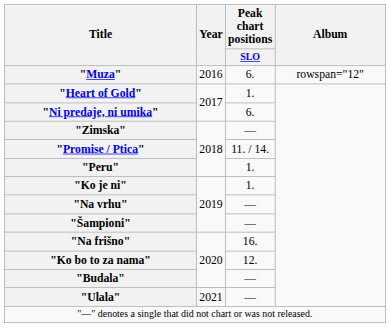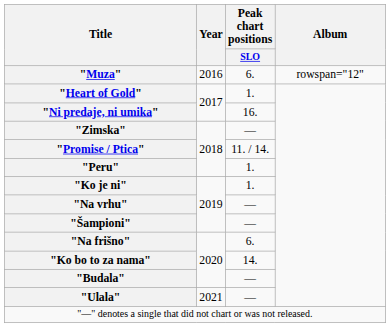(250, 111) 6. -> (250, 111) 16.
(250, 241) 16. -> (250, 241) 6.
(250, 260) 12. -> (250, 260) 14.
